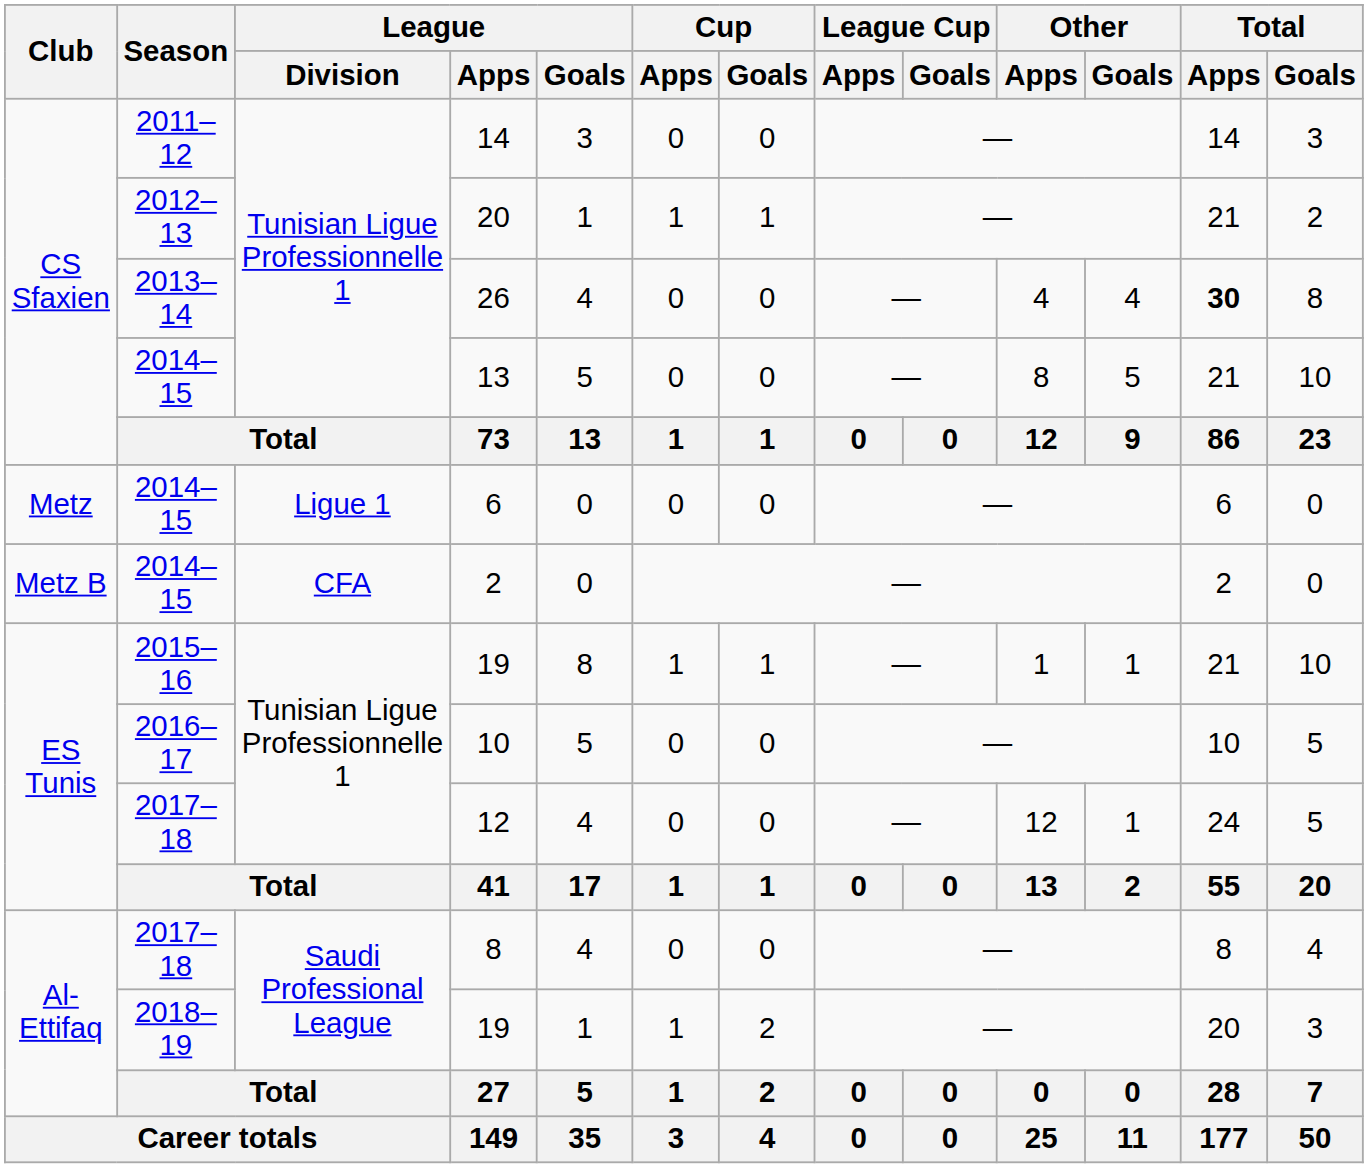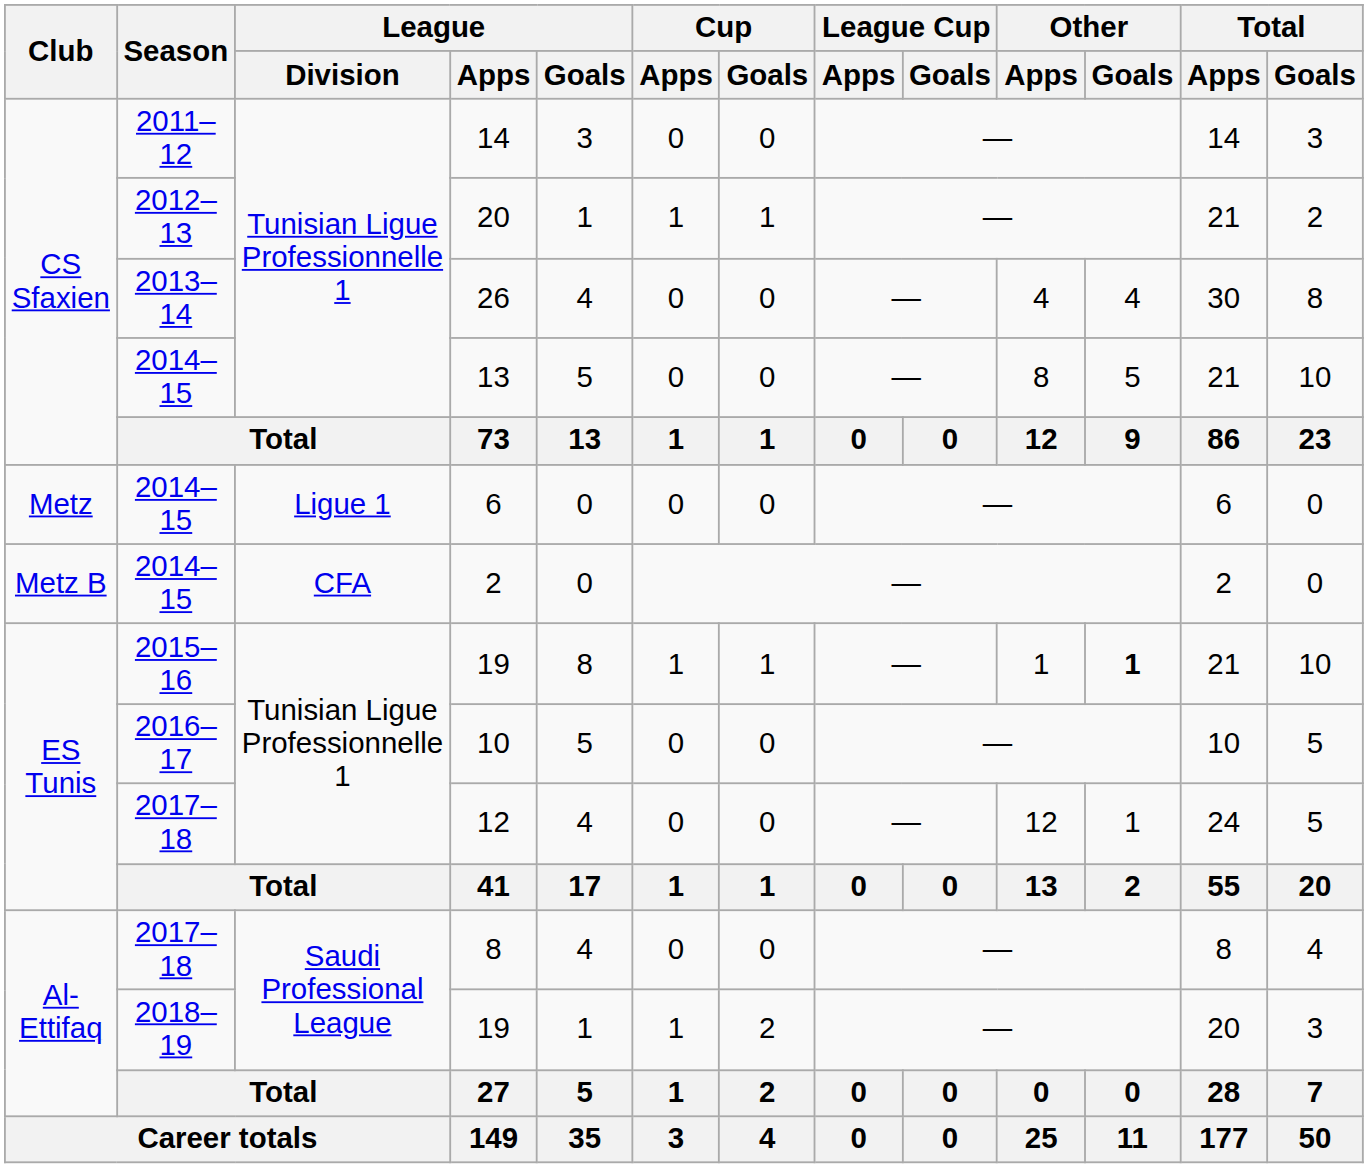(1224, 297) bold -> (1224, 297) normal
(1132, 663) normal -> (1132, 663) bold
